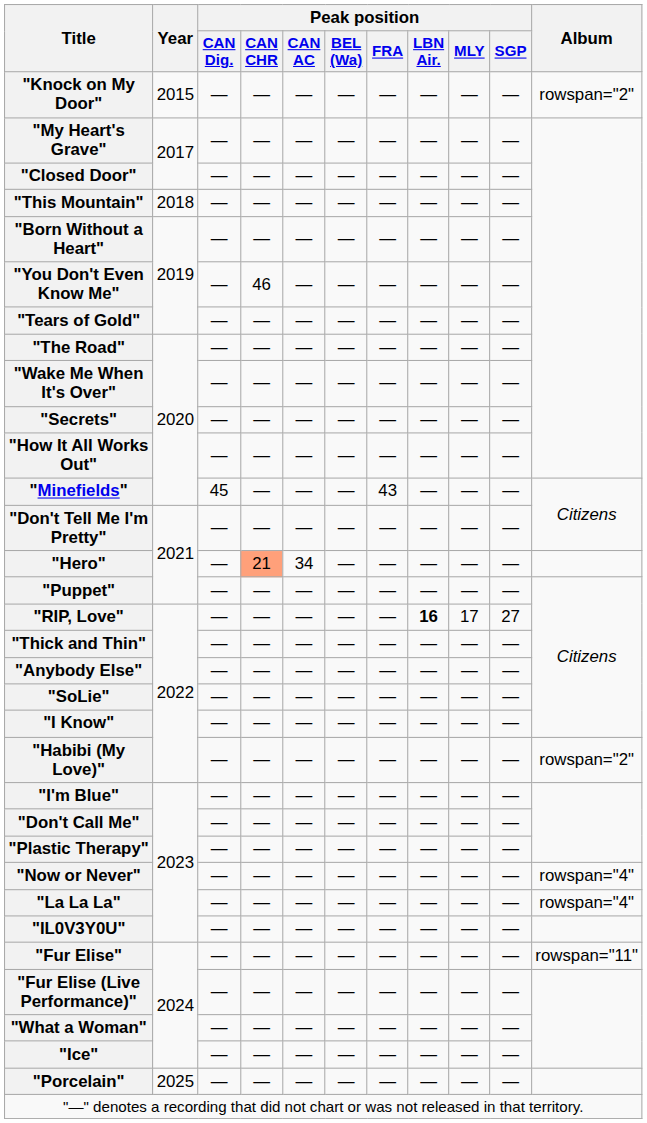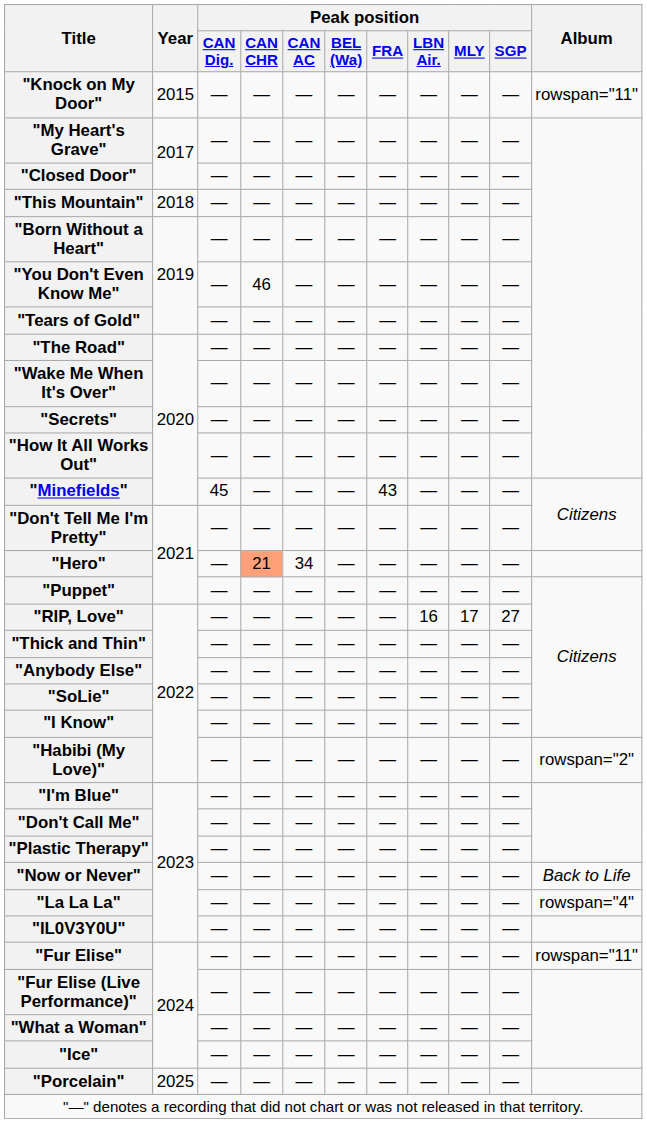(587, 94) rowspan="2" -> (587, 94) rowspan="11"
(429, 617) bold -> (429, 617) normal
(587, 875) rowspan="4" -> (587, 875) Back to Life
